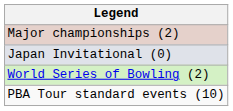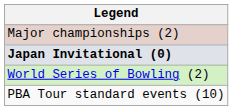(90, 55) normal -> (90, 55) bold
